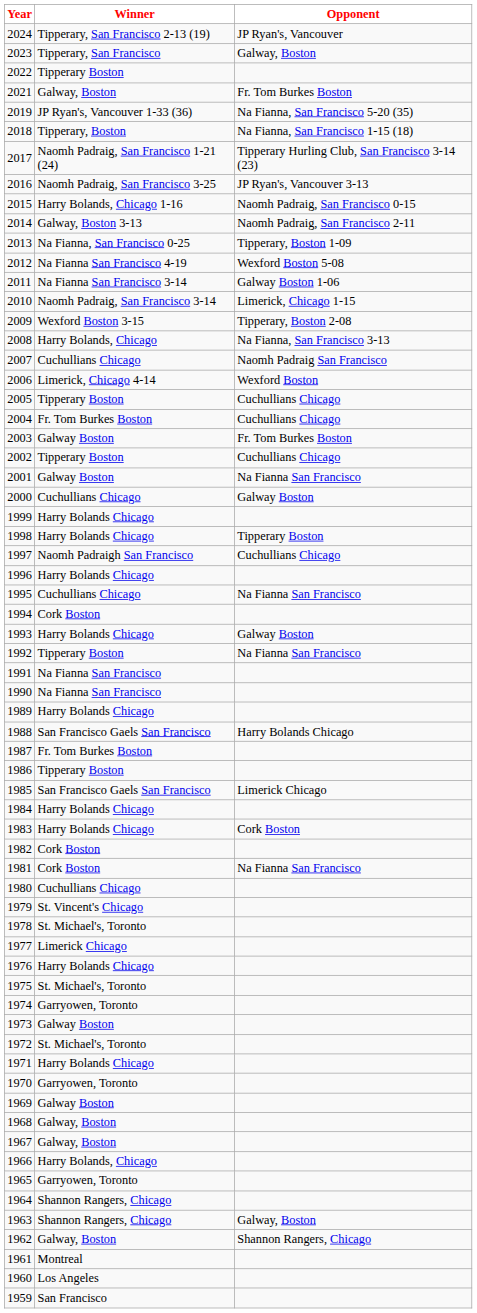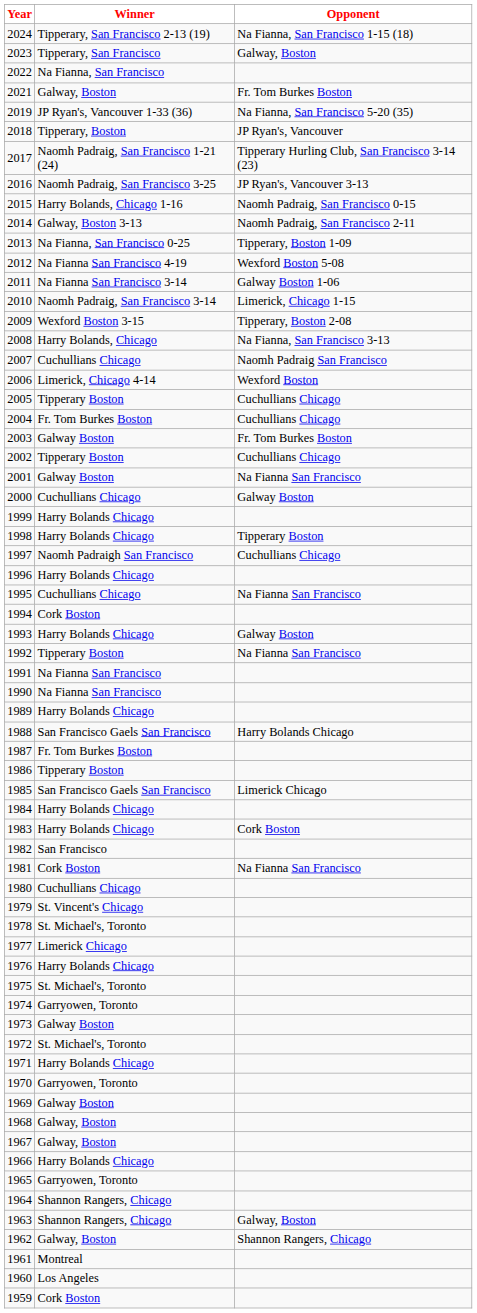(290, 33) JP Ryan's, Vancouver -> (325, 33) Na Fianna, San Francisco 1-15 (18)
(81, 72) Tipperary Boston -> (101, 72) Na Fianna, San Francisco
(325, 131) Na Fianna, San Francisco 1-15 (18) -> (290, 131) JP Ryan's, Vancouver
(69, 848) Cork Boston -> (72, 848) San Francisco
(97, 1161) Harry Bolands, Chicago -> (96, 1161) Harry Bolands Chicago
(72, 1298) San Francisco -> (69, 1298) Cork Boston
